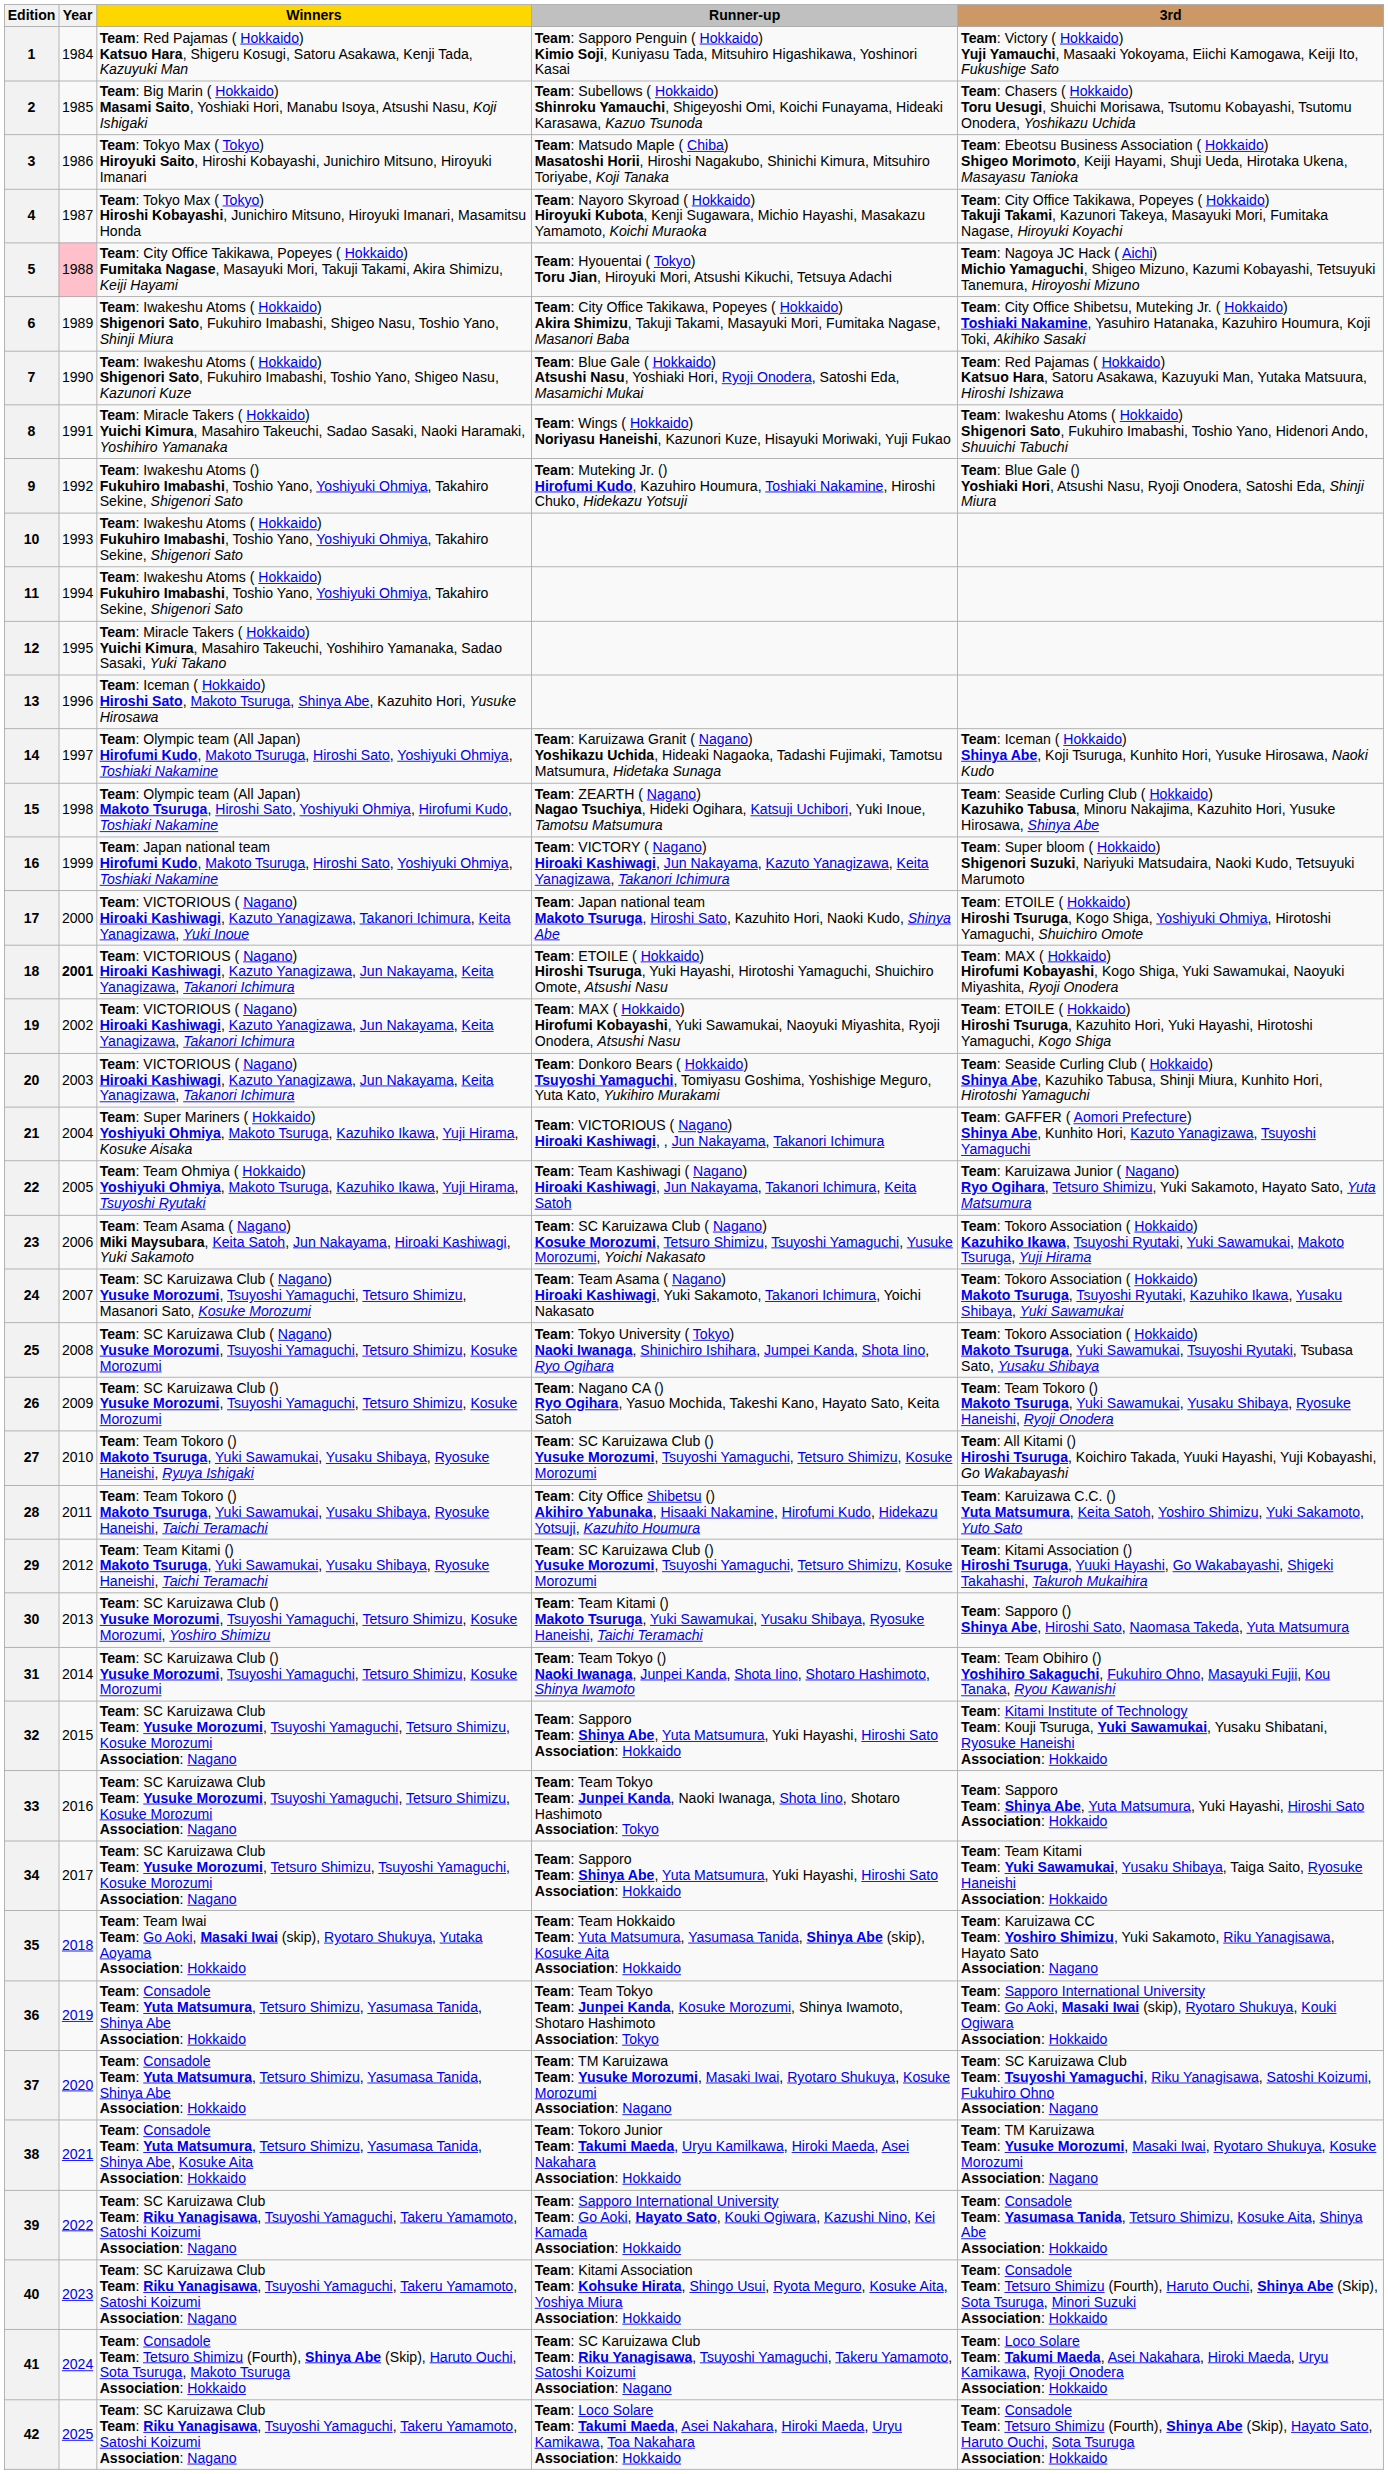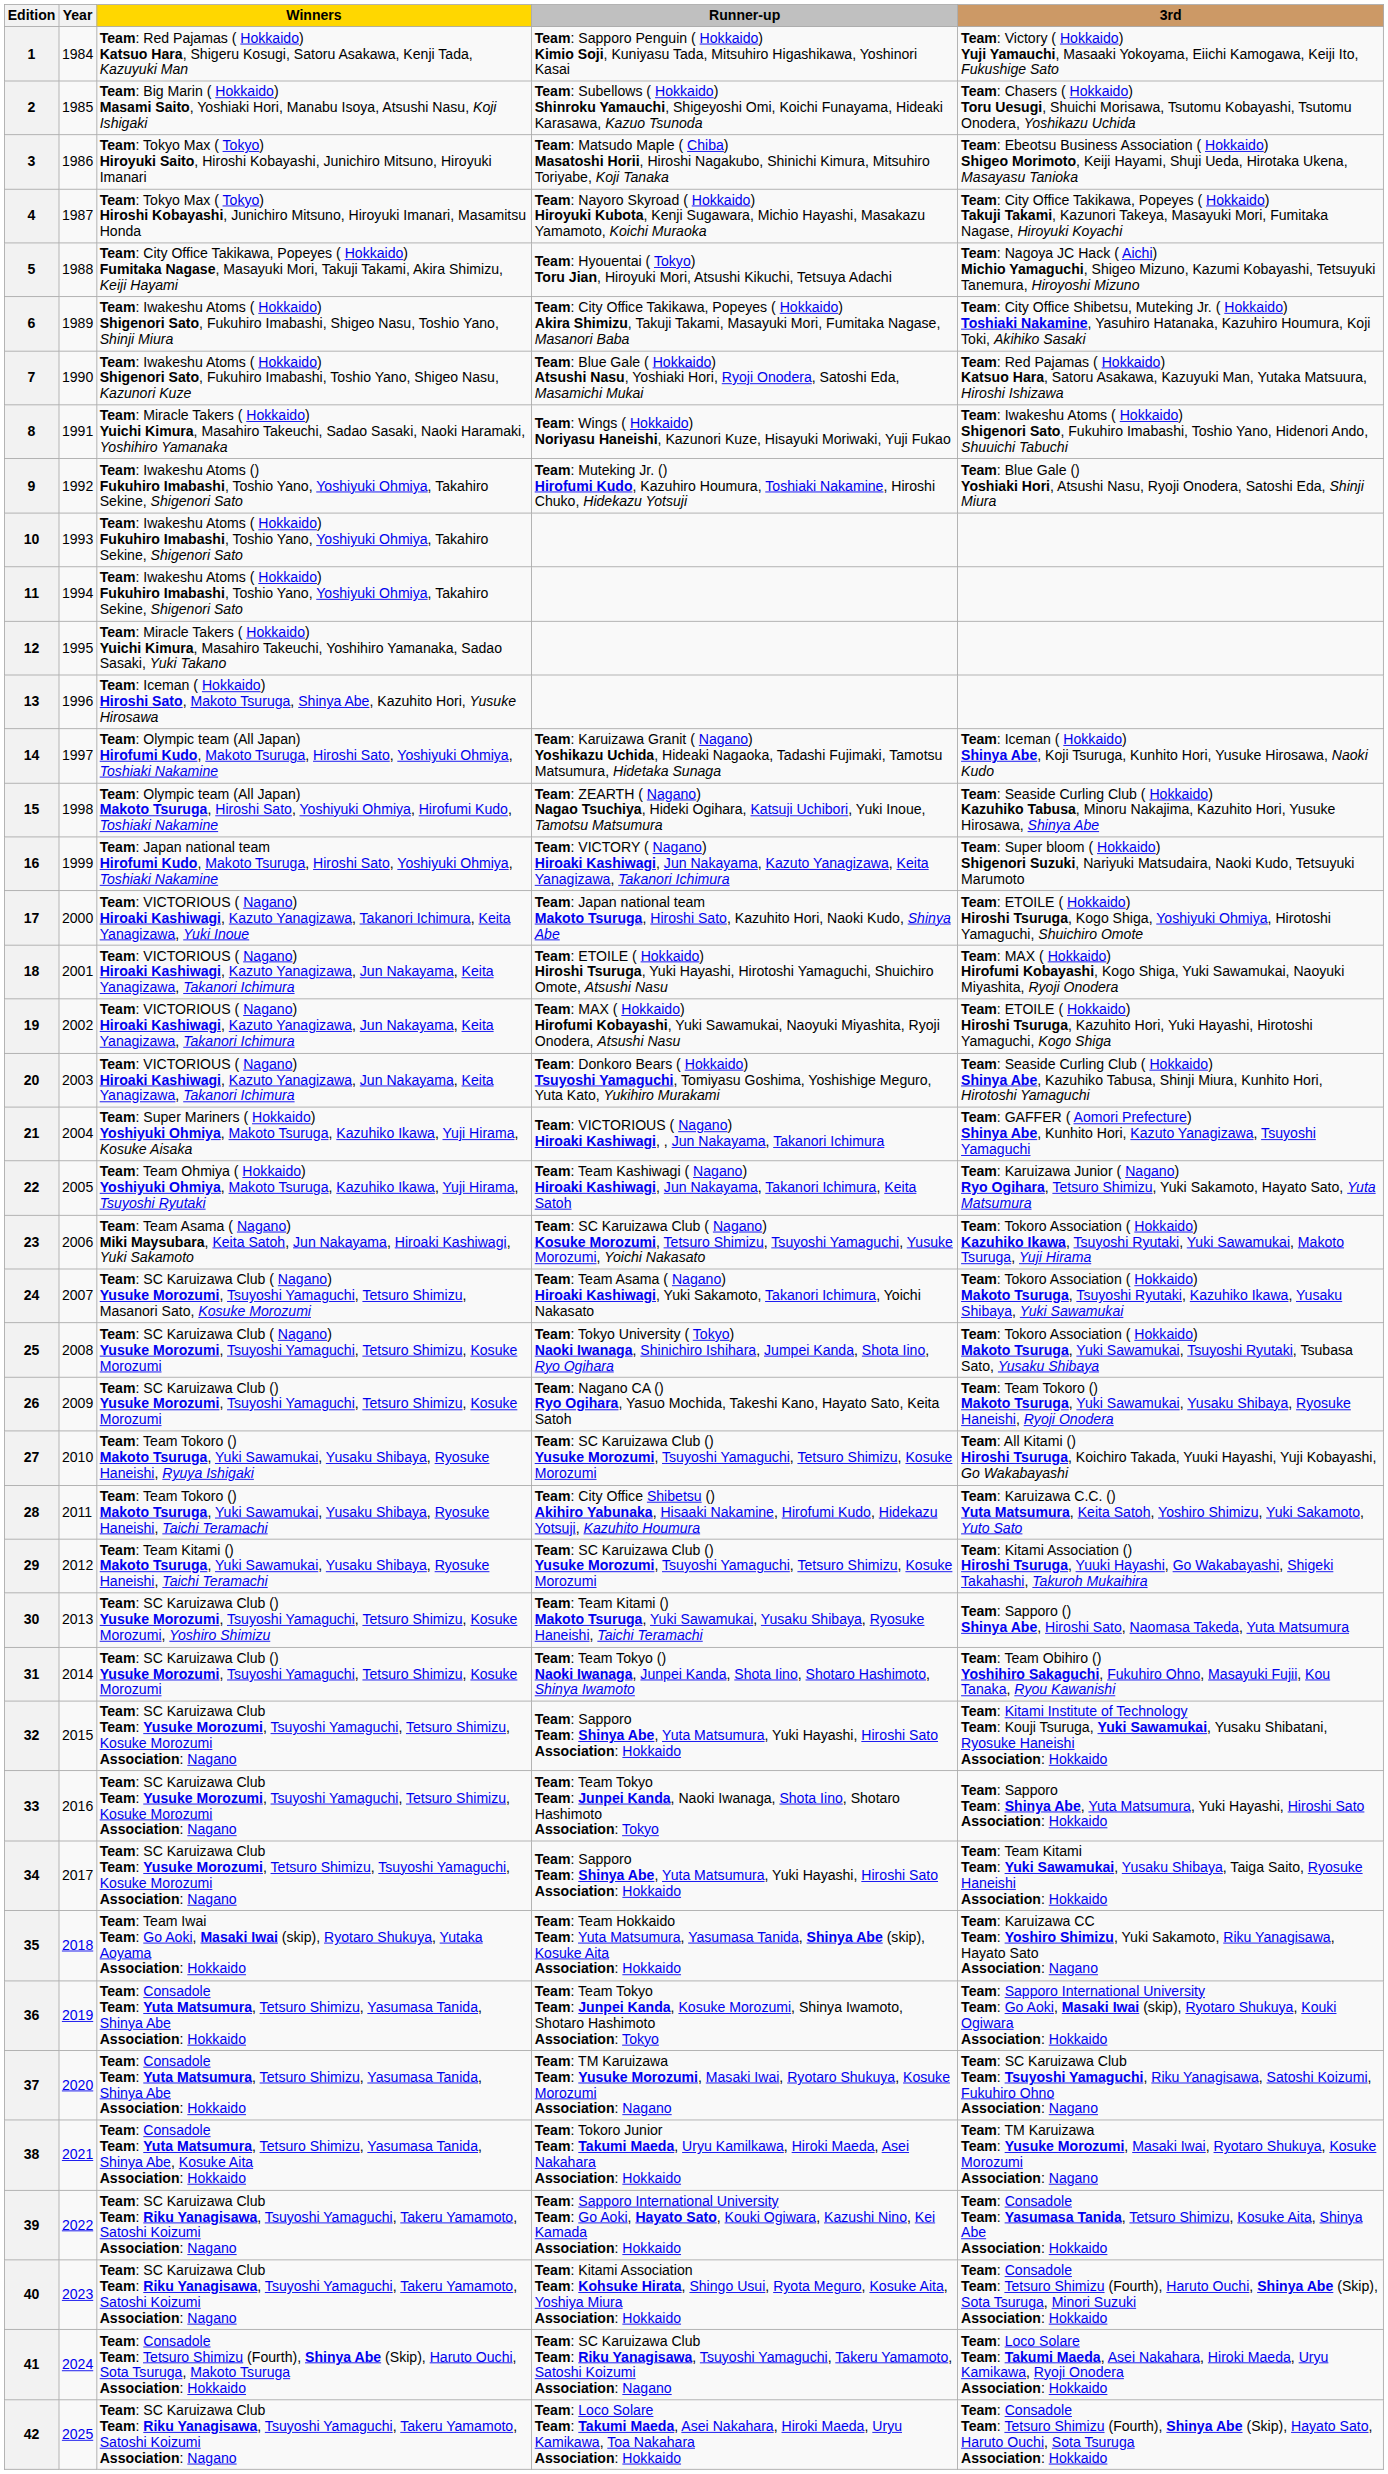(78, 269) pink background -> (78, 269) no background
(78, 972) bold -> (78, 972) normal
